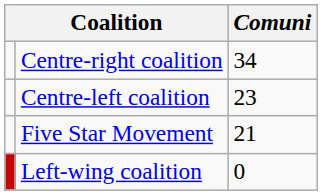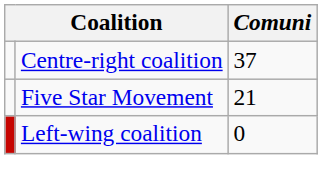(245, 60) 34 -> (245, 60) 37
- row: (115, 97)
